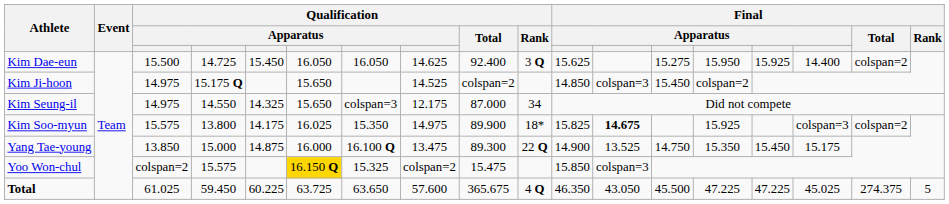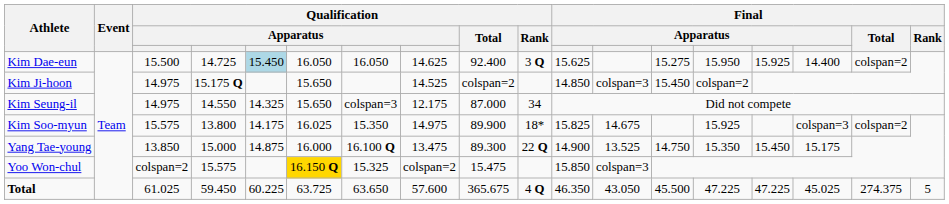(266, 62) no background -> (266, 62) lightblue background
(622, 125) bold -> (622, 125) normal
